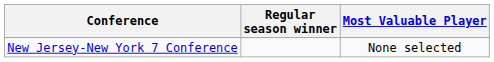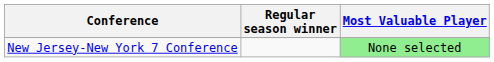(415, 47) no background -> (415, 47) lightgreen background
